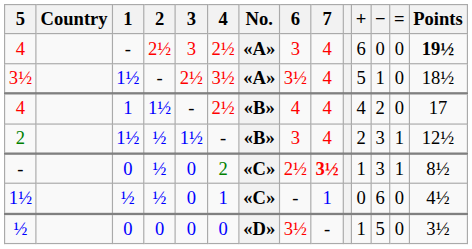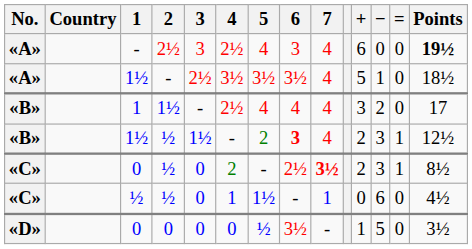columns swapped: (259, 19) <-> (20, 19)
(361, 108) 4 -> (361, 108) 3
(295, 138) normal -> (295, 138) bold
(361, 168) 1 -> (361, 168) 2
